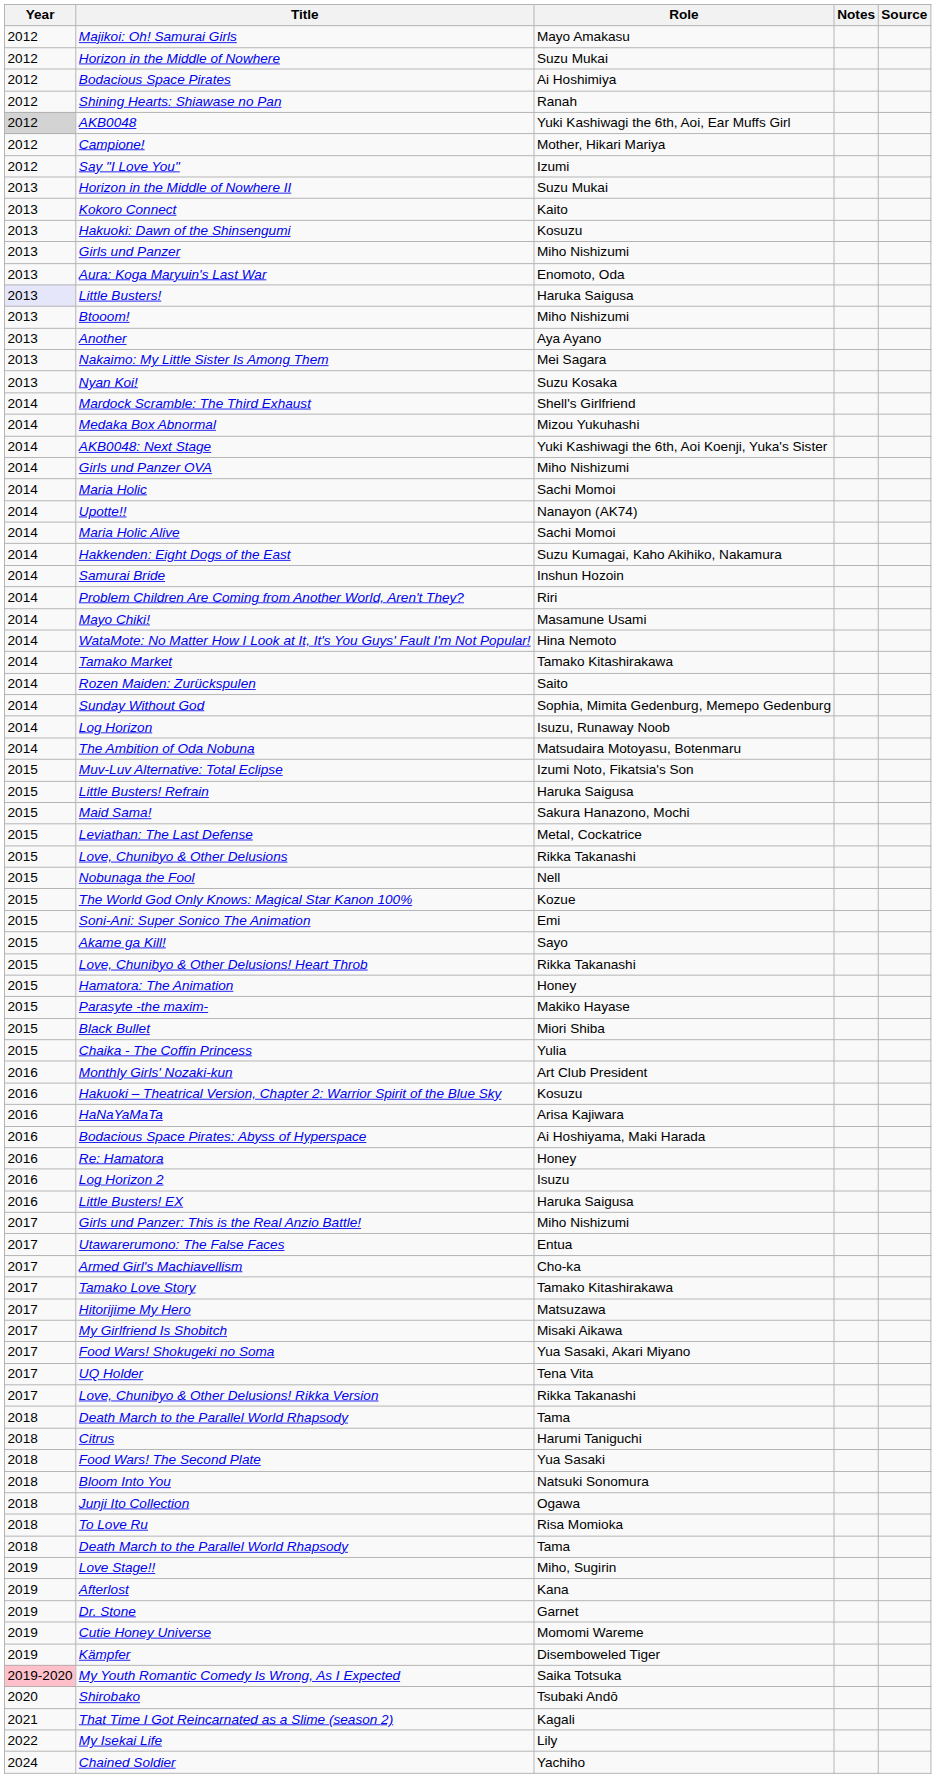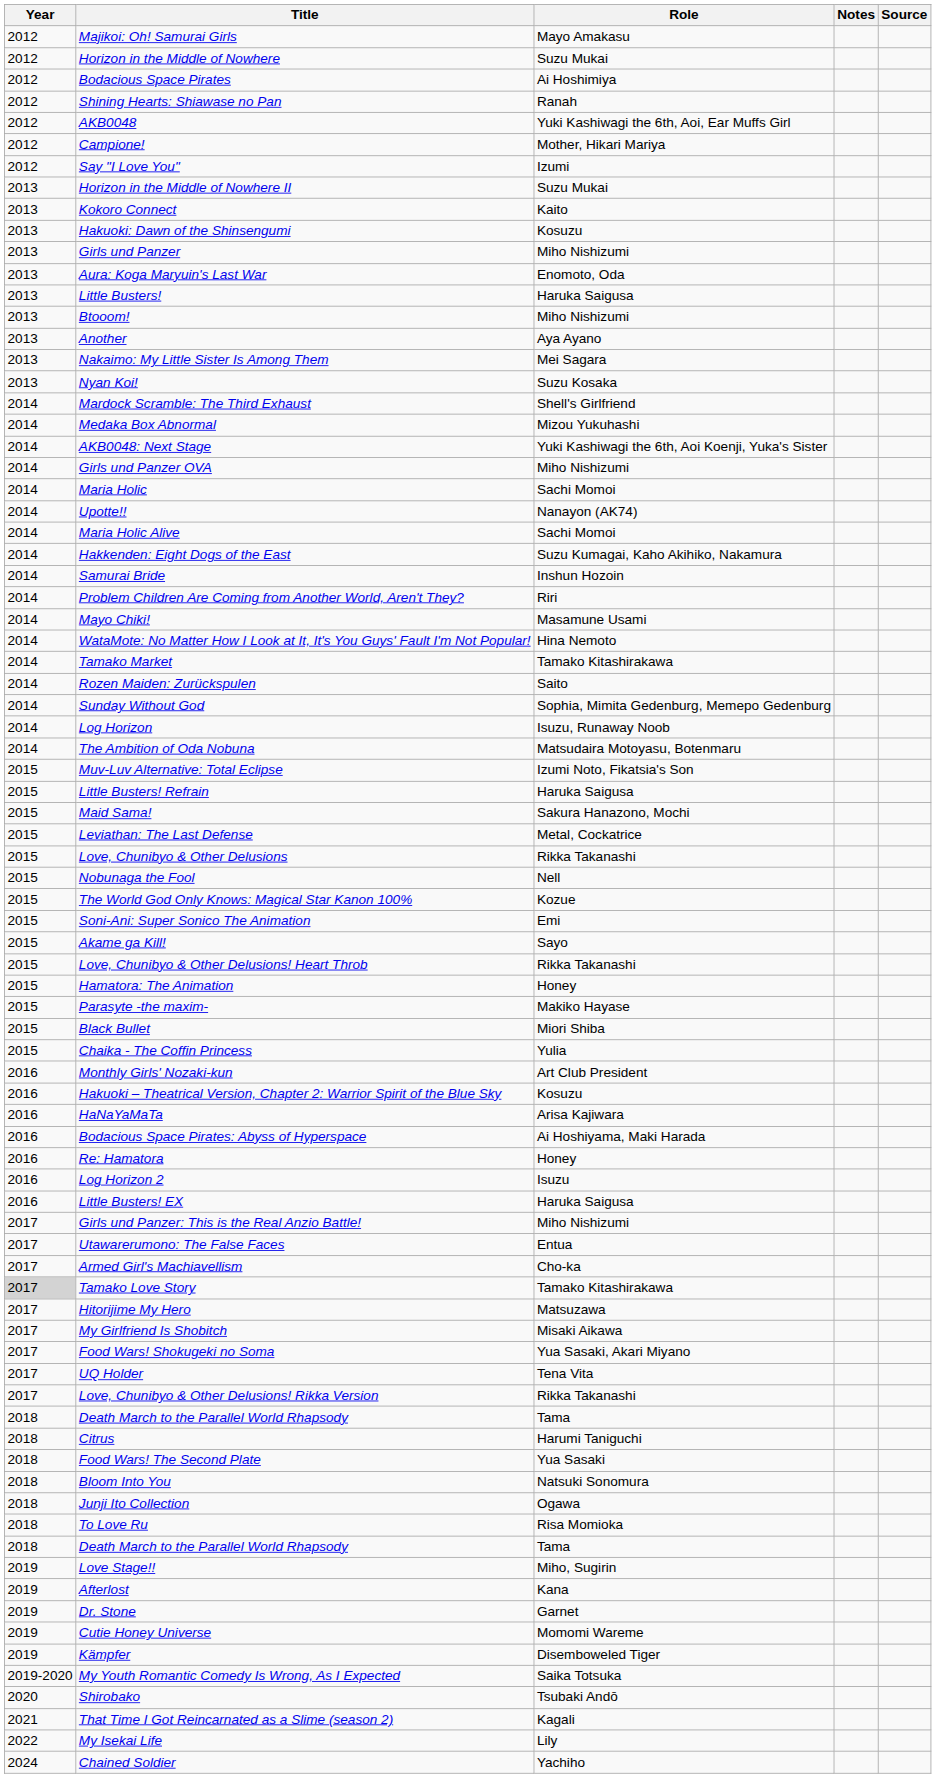(23, 123) lightgrey background -> (23, 123) no background
(23, 295) lavender background -> (23, 295) no background
(23, 1287) no background -> (23, 1287) lightgrey background
(40, 1676) pink background -> (40, 1676) no background
